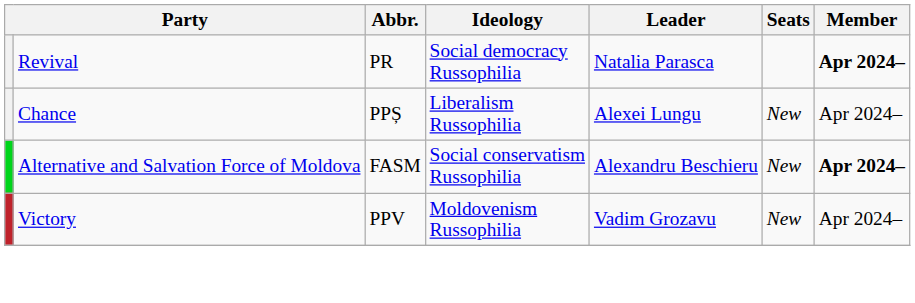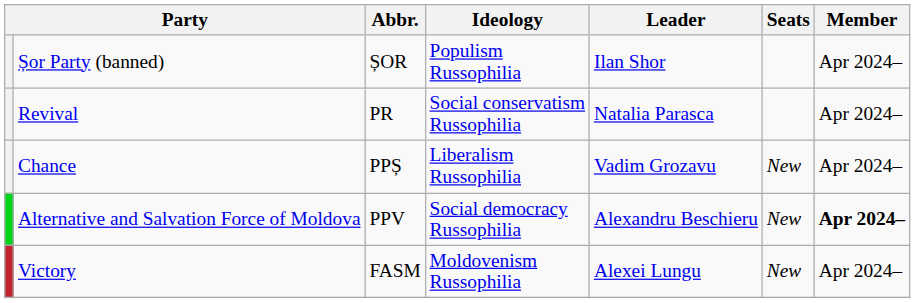+ row: (91, 61)
(499, 61) Social democracy Russophilia -> (507, 113) Social conservatism Russophilia
(862, 61) bold -> (860, 113) normal
(647, 113) Alexei Lungu -> (655, 166) Vadim Grozavu
(395, 166) FASM -> (387, 218) PPV
(507, 166) Social conservatism Russophilia -> (499, 218) Social democracy Russophilia
(387, 218) PPV -> (395, 271) FASM
(655, 218) Vadim Grozavu -> (647, 271) Alexei Lungu
